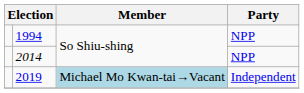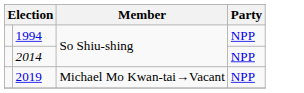(142, 77) lightblue background -> (142, 77) no background
(263, 77) Independent -> (243, 77) NPP
